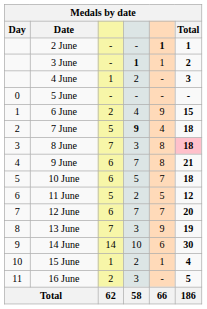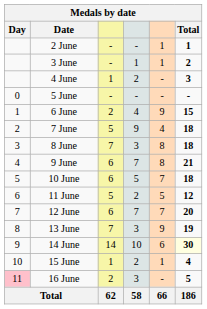(162, 46) bold -> (162, 46) normal
(136, 63) bold -> (136, 63) normal
(136, 129) bold -> (136, 129) normal
(188, 146) pink background -> (188, 146) no background
(188, 245) no background -> (188, 245) lightyellow background
(17, 279) no background -> (17, 279) pink background
